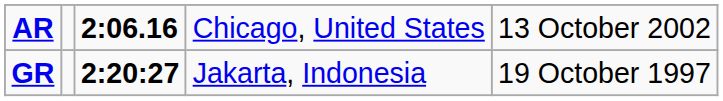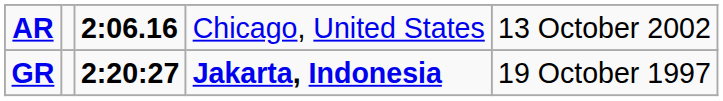(309, 73) normal -> (317, 73) bold
